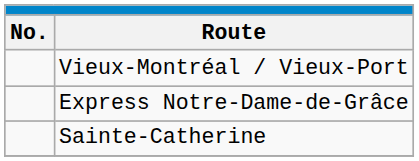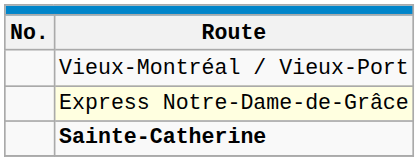(234, 103) no background -> (234, 103) lightyellow background
(163, 138) normal -> (163, 138) bold
